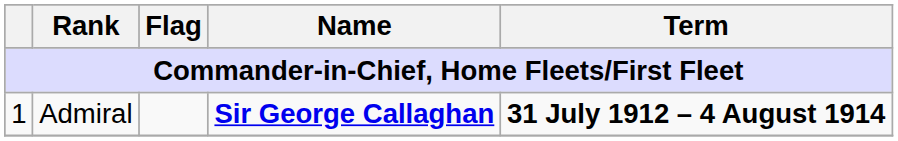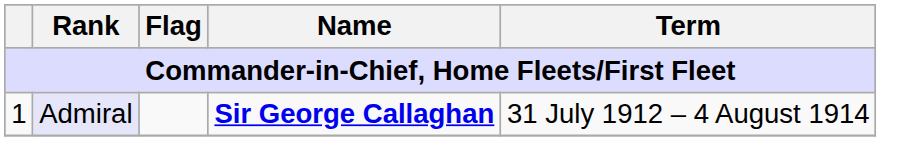(86, 113) no background -> (86, 113) lavender background
(696, 113) bold -> (688, 113) normal
